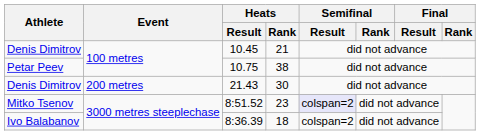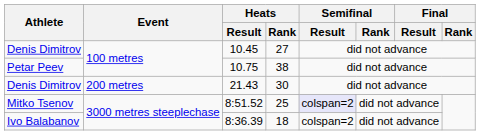(282, 50) 21 -> (282, 50) 27
(282, 104) 23 -> (282, 104) 25
